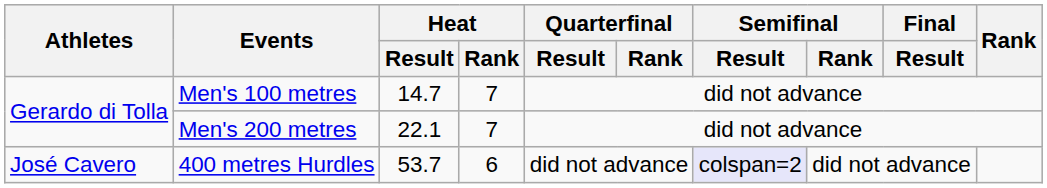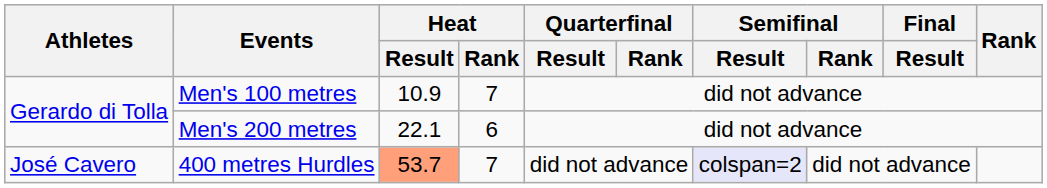(419, 94) 14.7 -> (419, 94) 10.9
(492, 129) 7 -> (492, 129) 6
(419, 165) no background -> (419, 165) lightsalmon background
(492, 165) 6 -> (492, 165) 7
